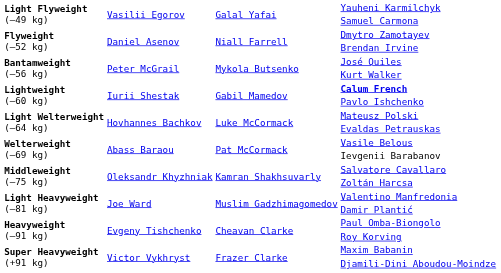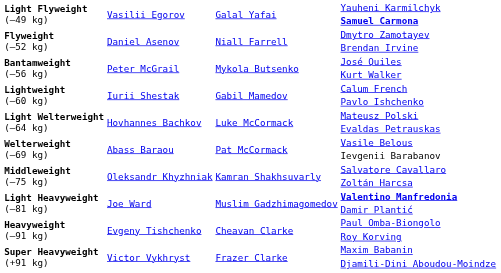(379, 21) normal -> (379, 21) bold
(374, 88) bold -> (374, 88) normal
(399, 196) normal -> (399, 196) bold
